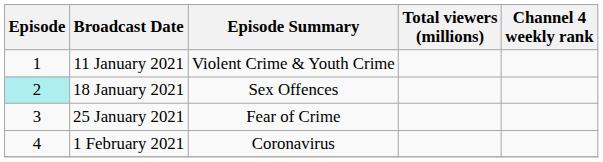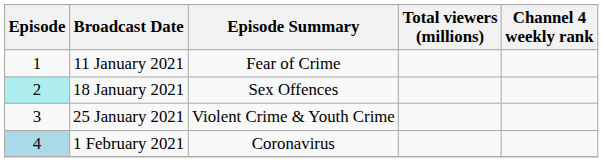(293, 63) Violent Crime & Youth Crime -> (293, 63) Fear of Crime
(293, 116) Fear of Crime -> (293, 116) Violent Crime & Youth Crime
(37, 143) no background -> (37, 143) lightblue background
